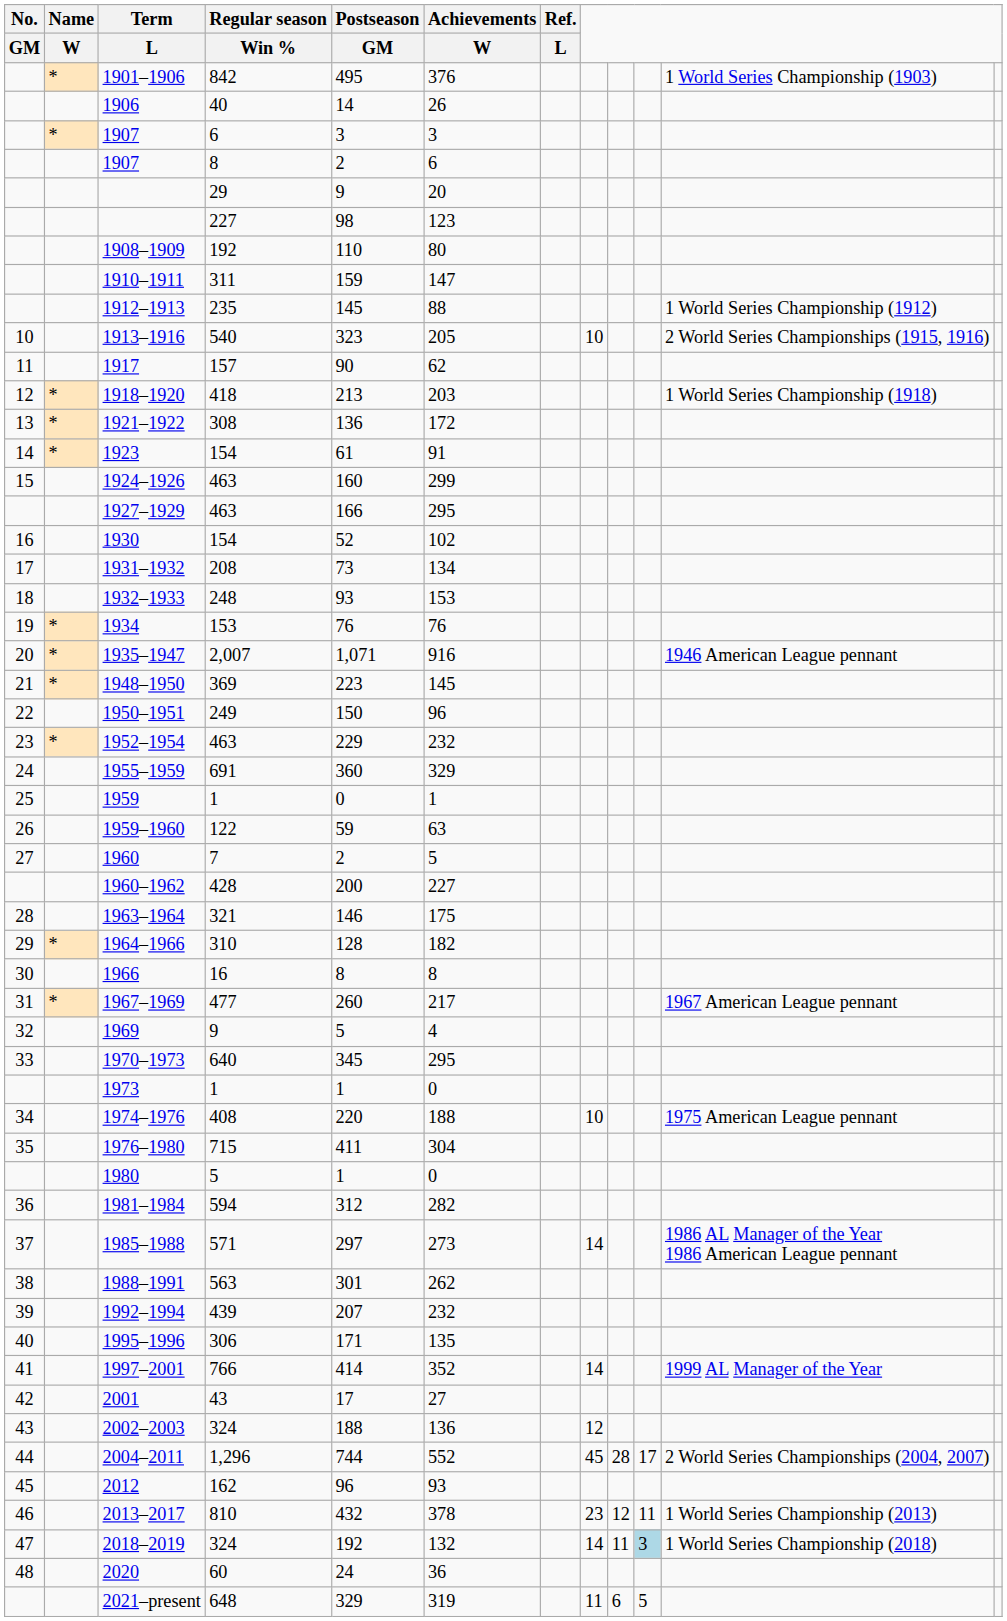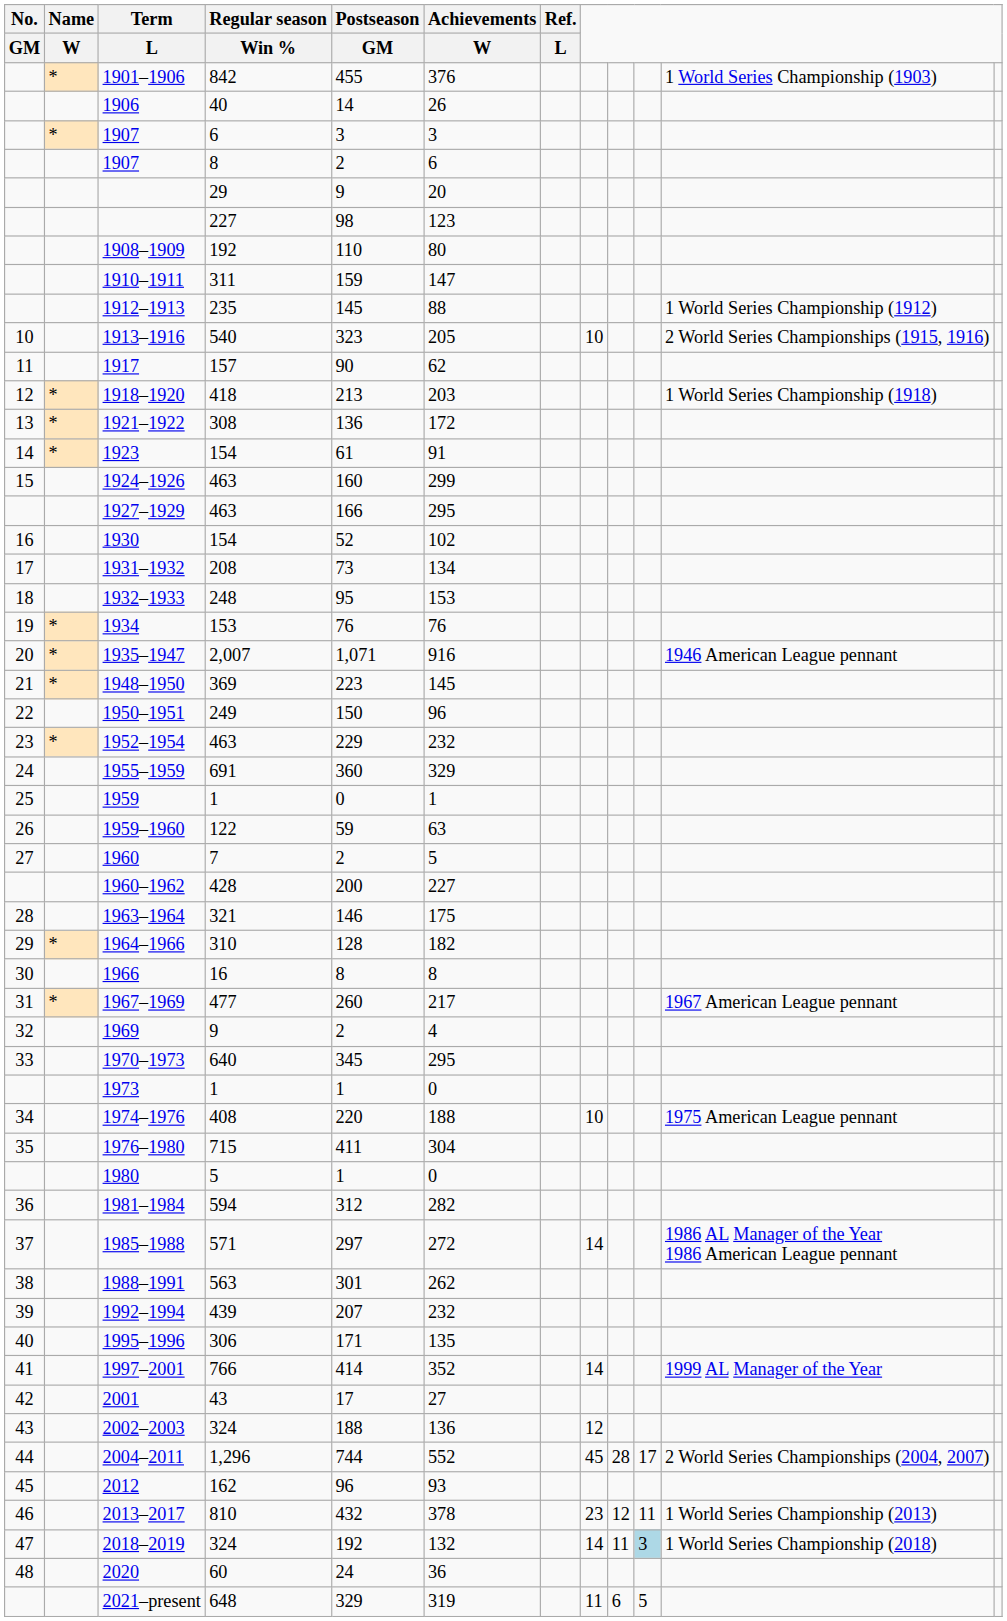(349, 76) 495 -> (349, 76) 455
(345, 597) 93 -> (345, 597) 95
(340, 1031) 5 -> (340, 1031) 2
(442, 1244) 273 -> (442, 1244) 272
